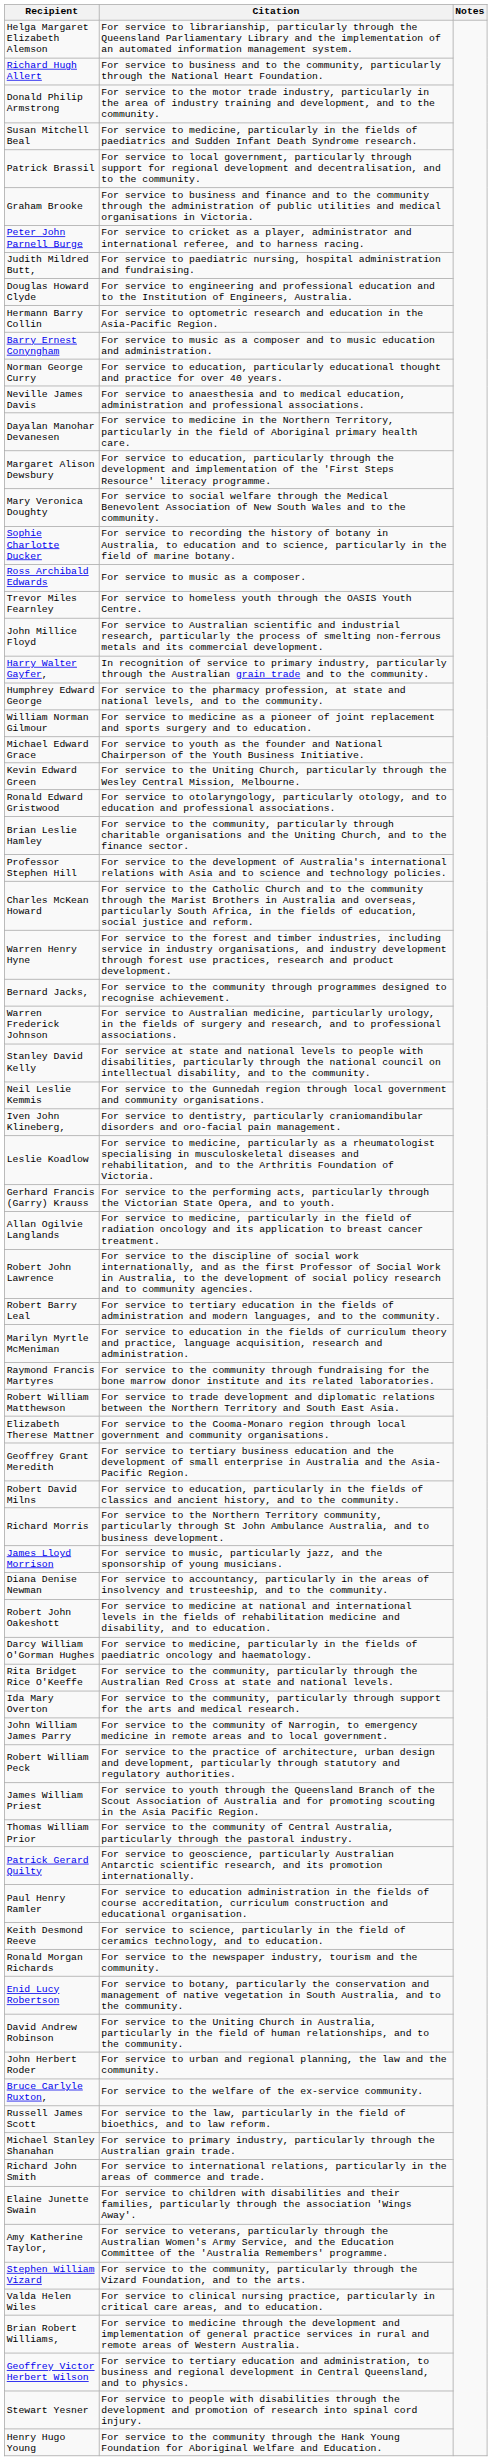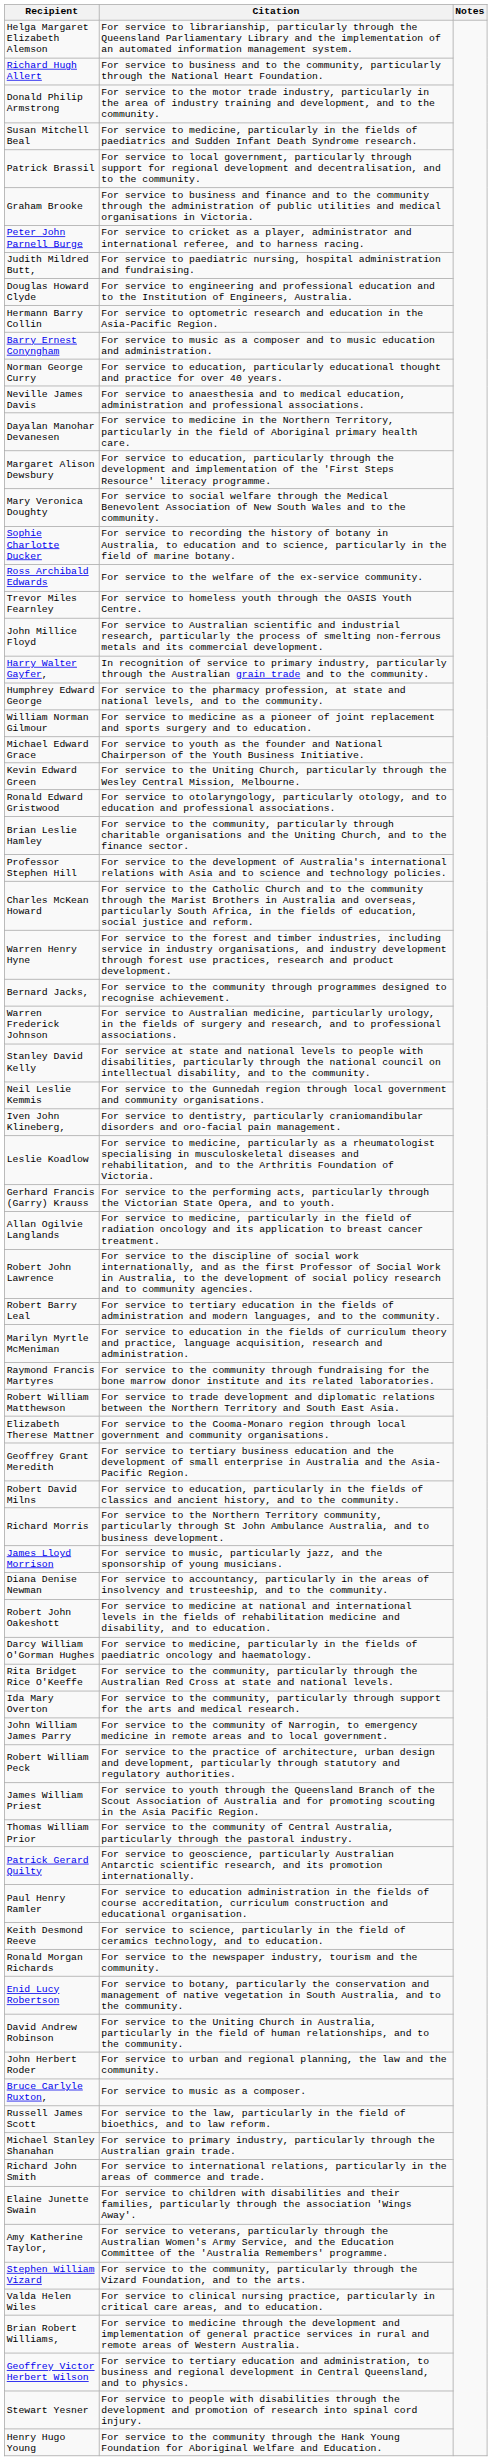(204, 578) For service to music as a composer. -> (262, 578) For service to the welfare of the ex-service community.
(262, 2093) For service to the welfare of the ex-service community. -> (204, 2093) For service to music as a composer.
